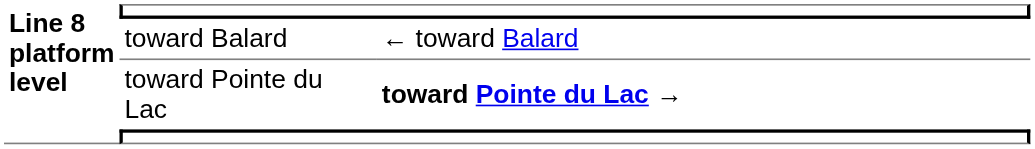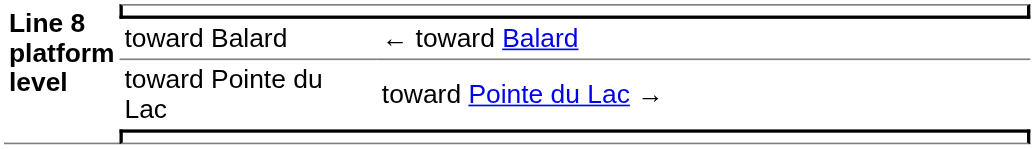(532, 94) bold -> (523, 94) normal
